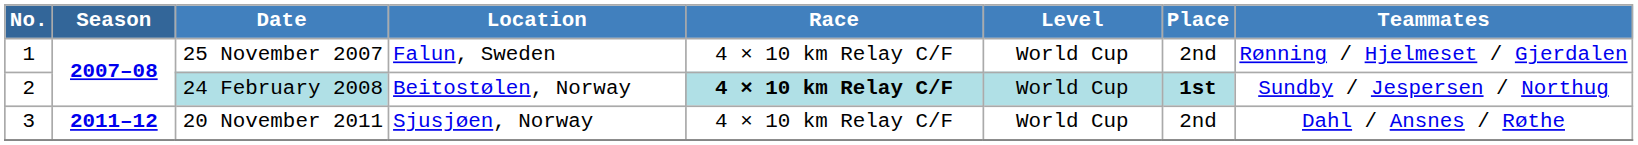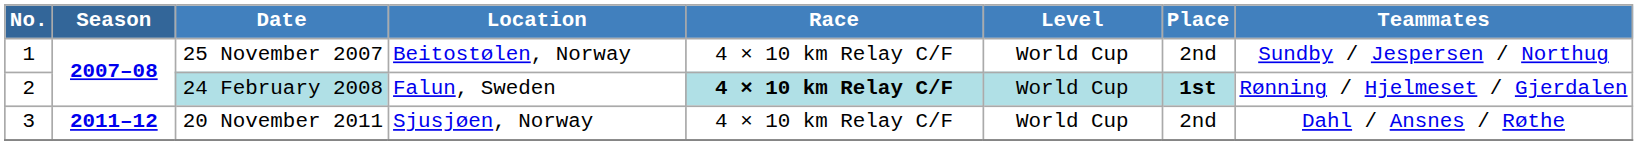(474, 56) Falun, Sweden -> (512, 56) Beitostølen, Norway
(1433, 56) Rønning / Hjelmeset / Gjerdalen -> (1433, 56) Sundby / Jespersen / Northug
(512, 89) Beitostølen, Norway -> (474, 89) Falun, Sweden
(1433, 89) Sundby / Jespersen / Northug -> (1433, 89) Rønning / Hjelmeset / Gjerdalen
